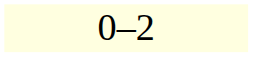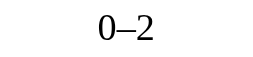(126, 27) lightyellow background -> (126, 27) no background
